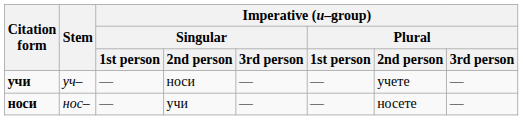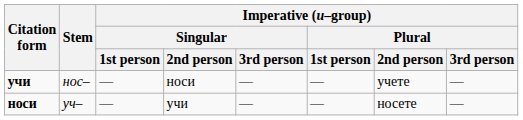(73, 81) уч– -> (76, 81) нос–
(76, 103) нос– -> (73, 103) уч–
